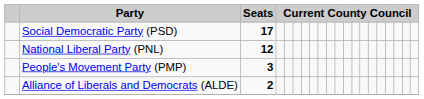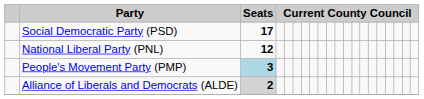(270, 67) no background -> (270, 67) lightblue background
(270, 85) no background -> (270, 85) lightgrey background
